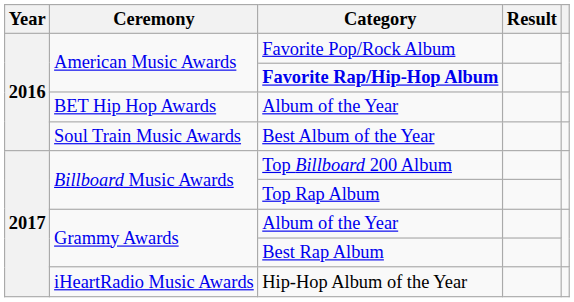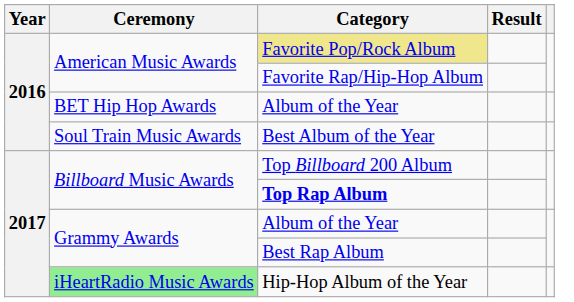(359, 48) no background -> (359, 48) khaki background
(380, 77) bold -> (373, 77) normal
(321, 194) normal -> (325, 194) bold
(154, 281) no background -> (154, 281) lightgreen background
